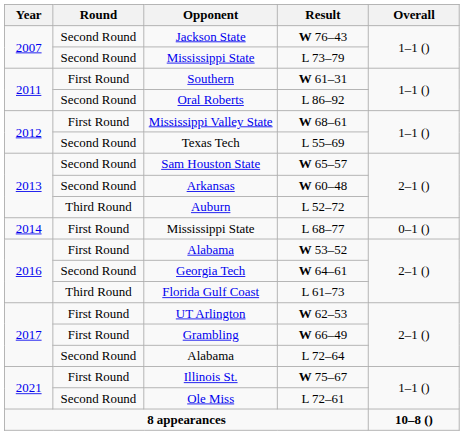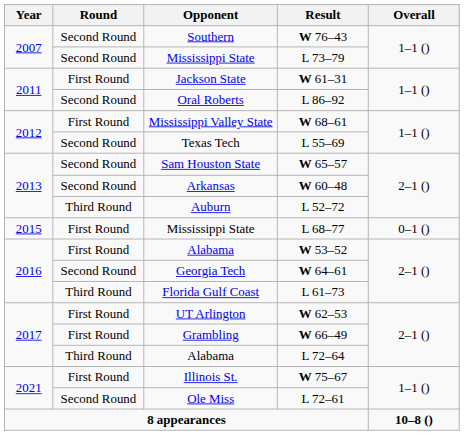(211, 36) Jackson State -> (211, 36) Southern
(211, 79) Southern -> (211, 79) Jackson State
(29, 228) 2014 -> (29, 228) 2015
(98, 356) Second Round -> (98, 356) Third Round
